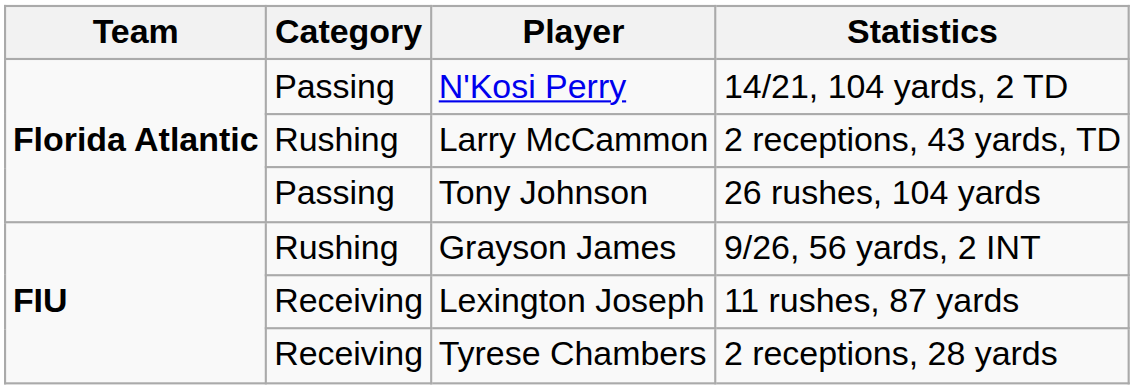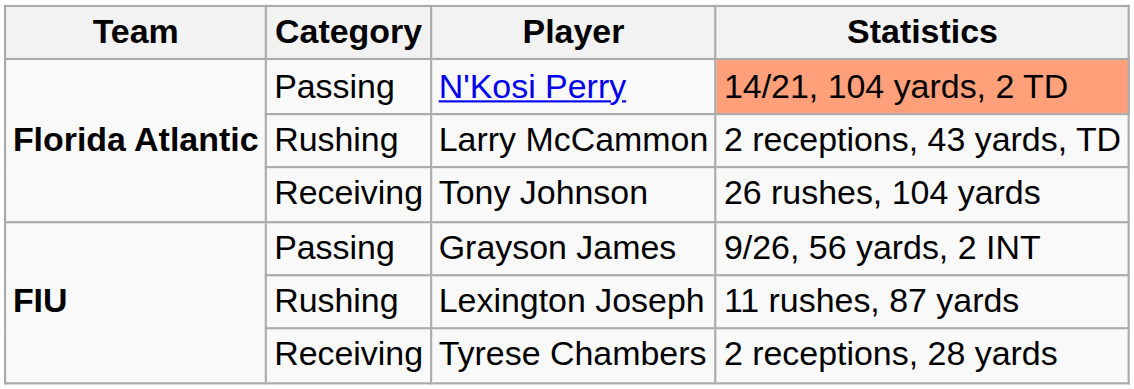(896, 86) no background -> (896, 86) lightsalmon background
(334, 193) Passing -> (349, 193) Receiving
(336, 247) Rushing -> (334, 247) Passing
(349, 301) Receiving -> (336, 301) Rushing
